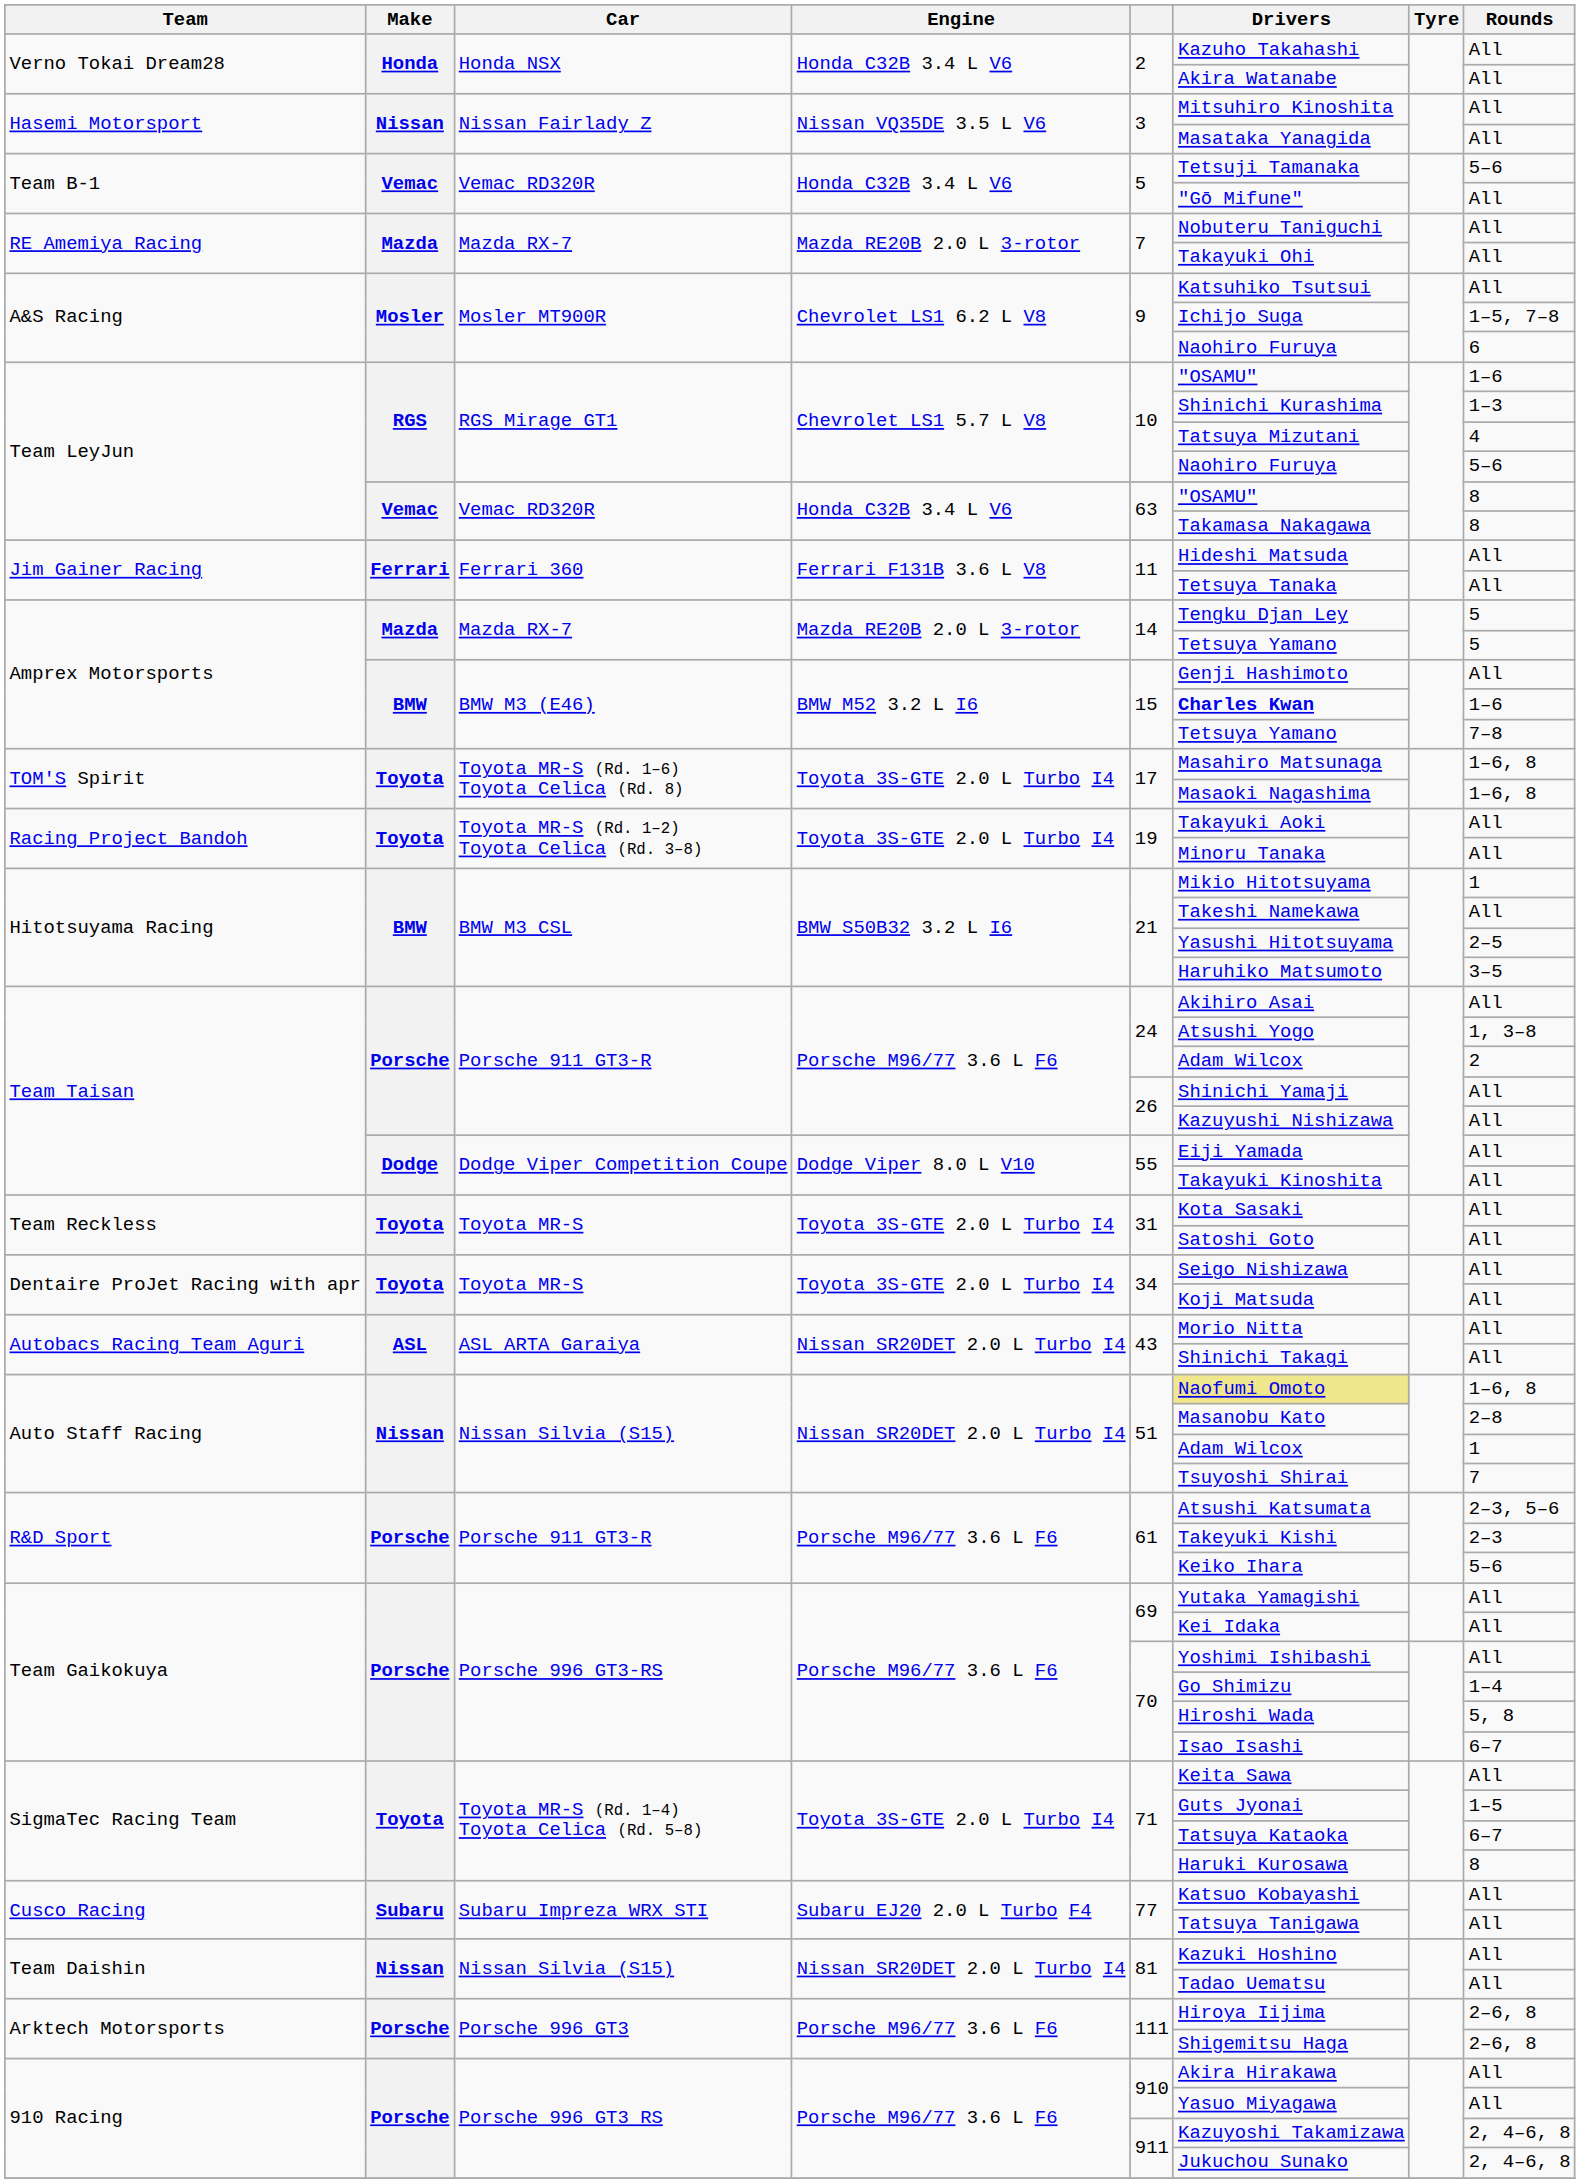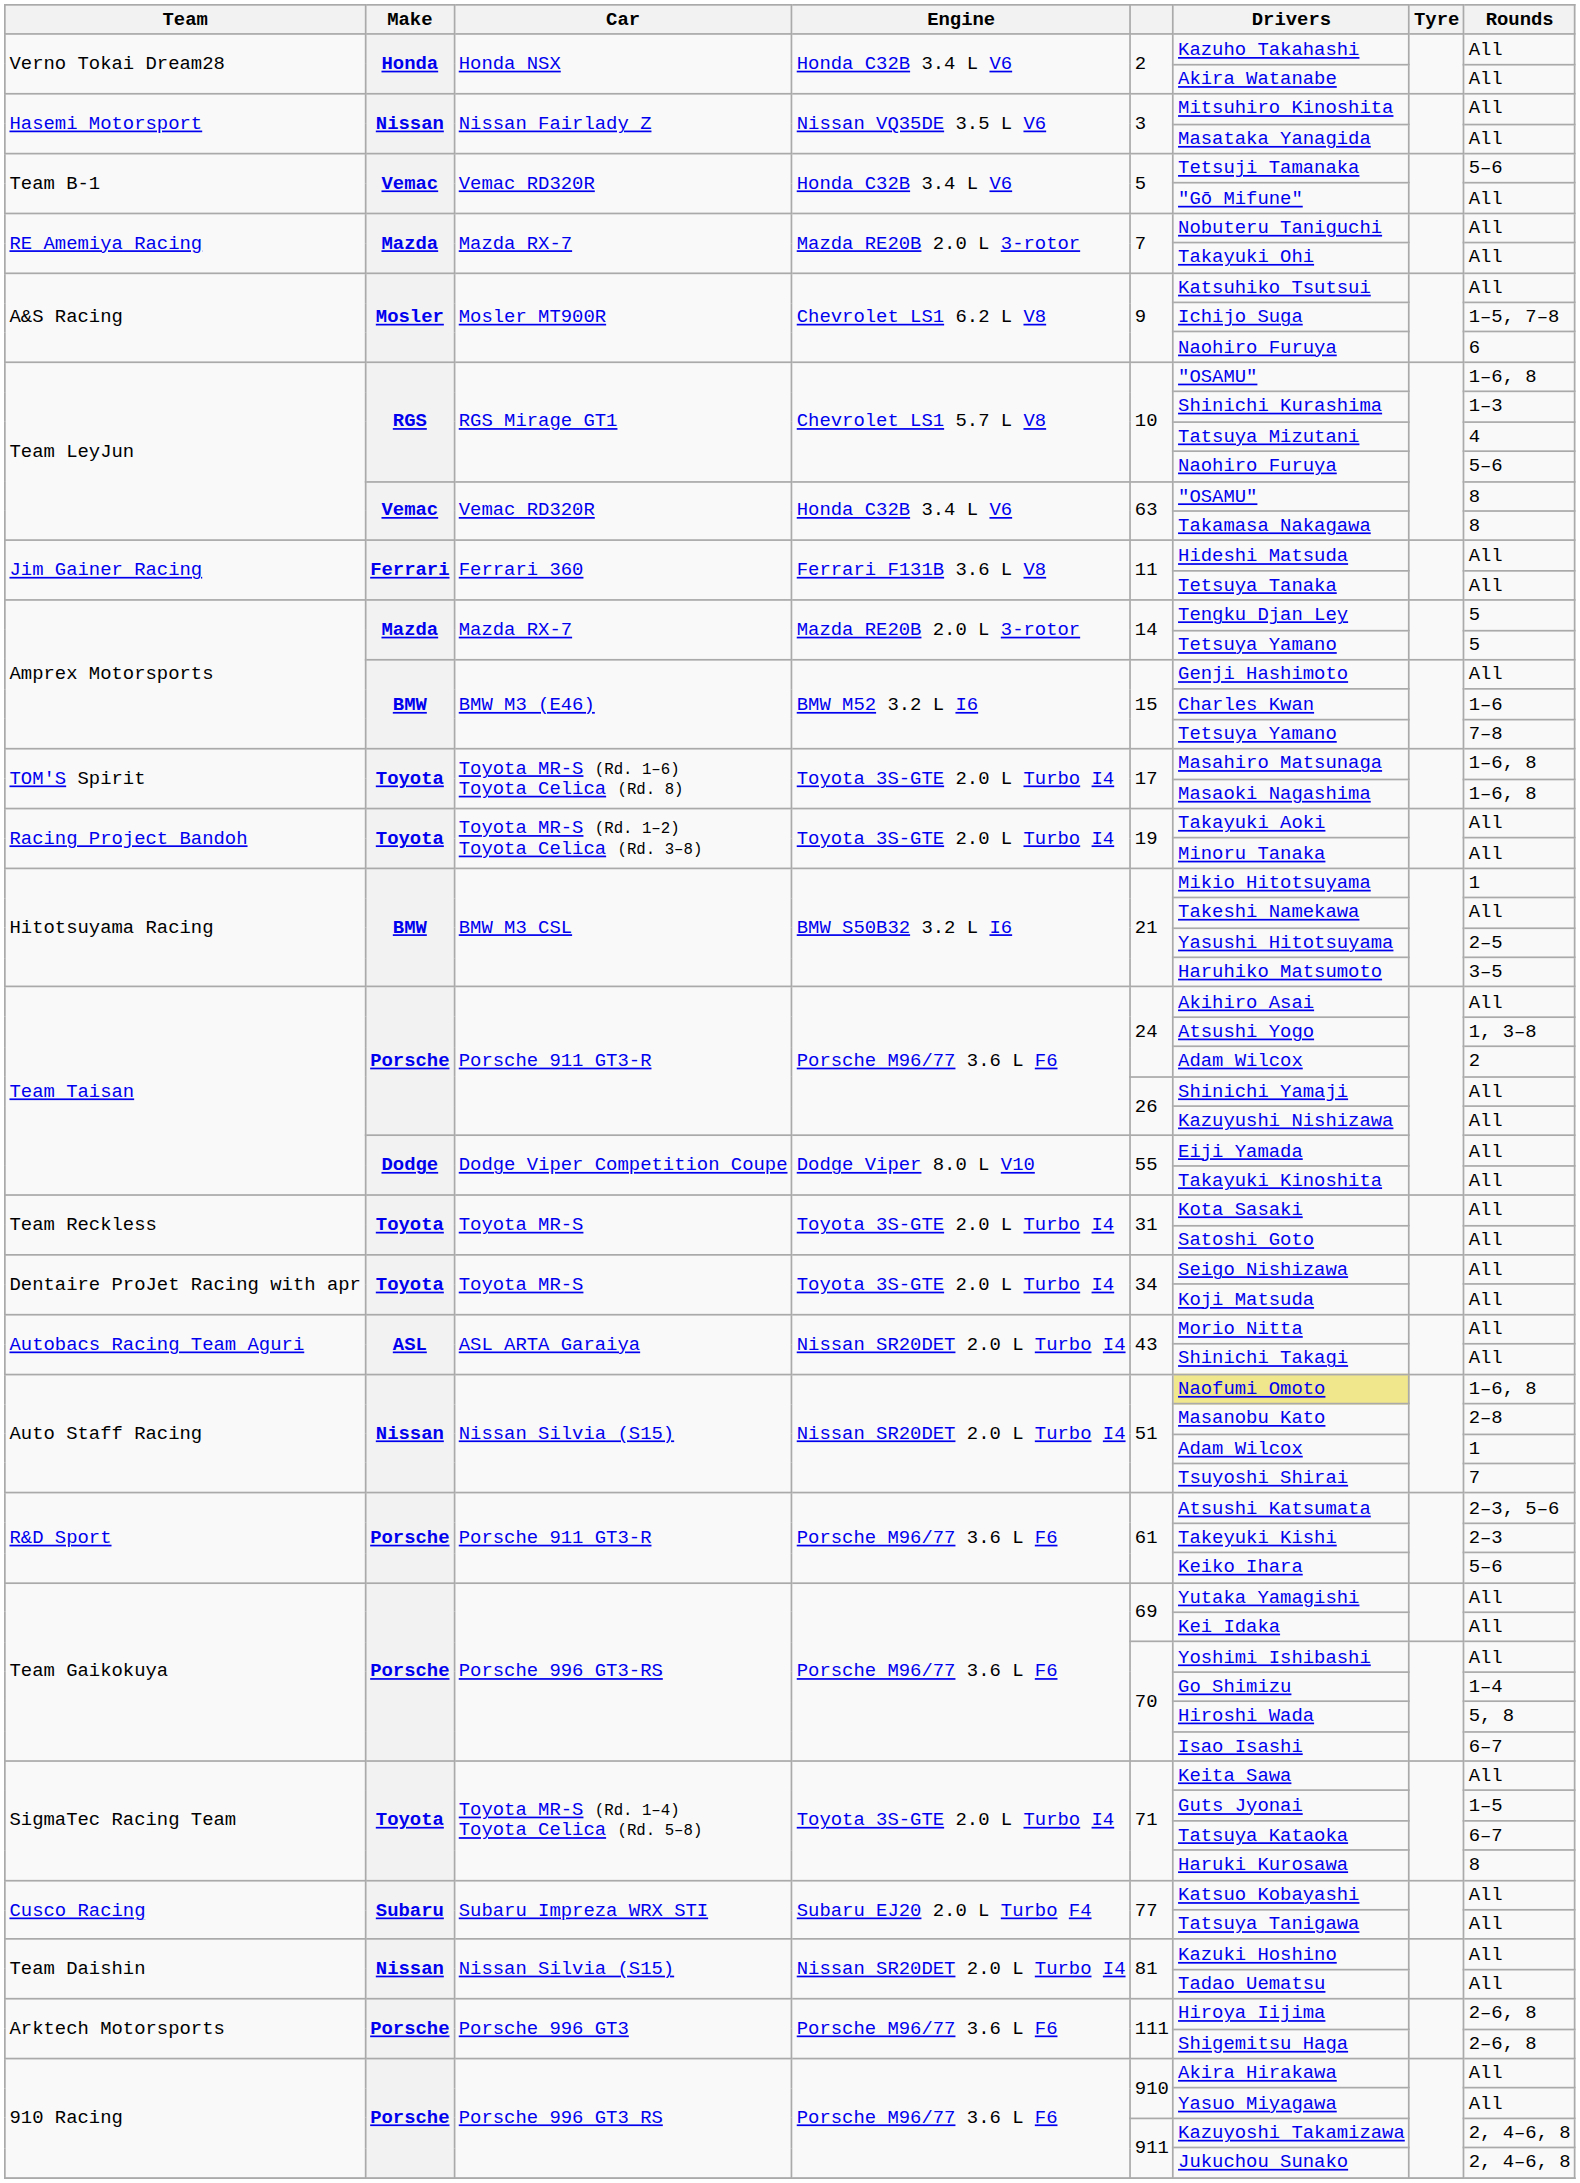(1486, 377) 1–6 -> (1503, 377) 1–6, 8
(1246, 704) bold -> (1246, 704) normal
